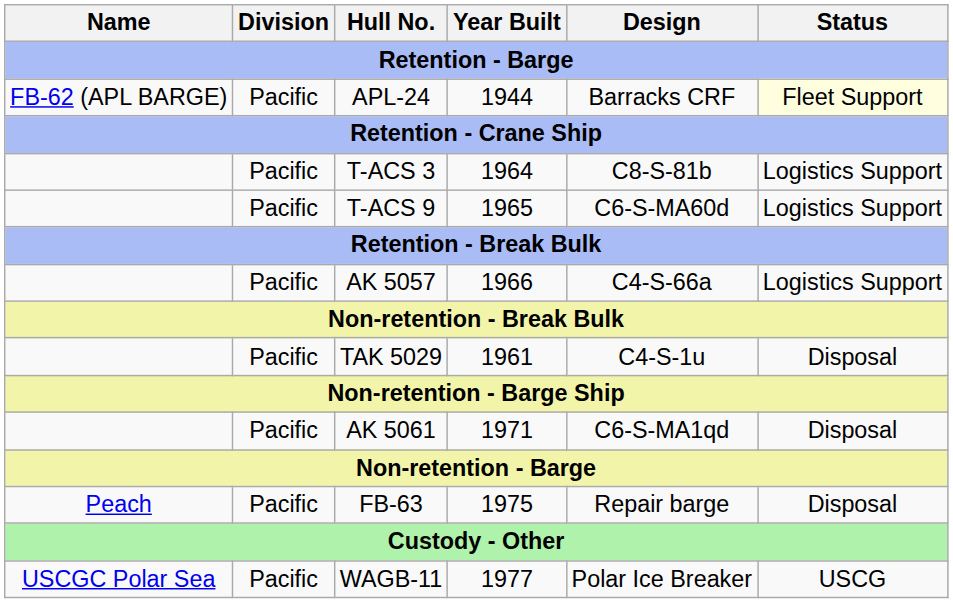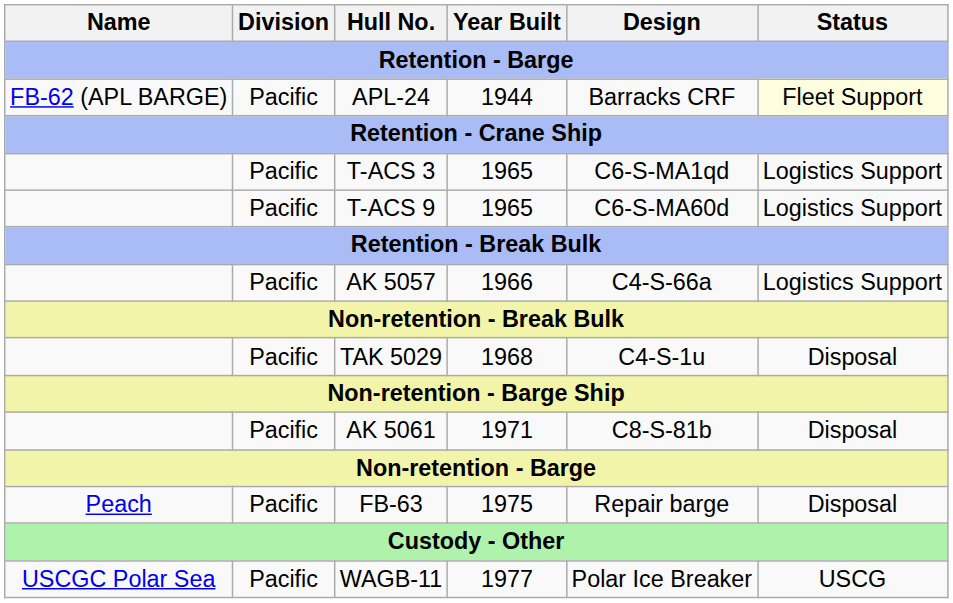(507, 171) 1964 -> (507, 171) 1965
(662, 171) C8-S-81b -> (662, 171) C6-S-MA1qd
(507, 356) 1961 -> (507, 356) 1968
(662, 430) C6-S-MA1qd -> (662, 430) C8-S-81b
